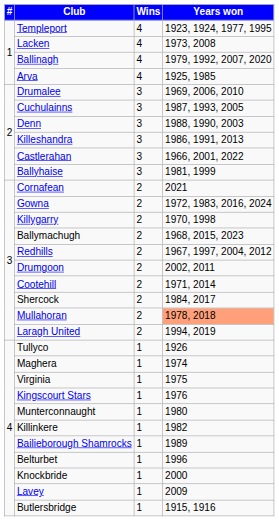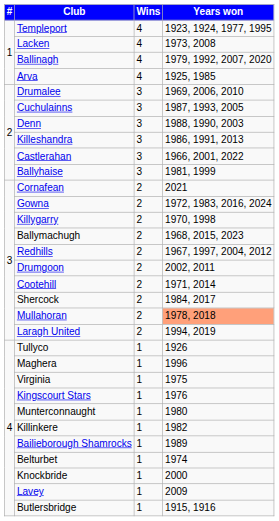(176, 364) 1974 -> (176, 364) 1996
(176, 460) 1996 -> (176, 460) 1974
